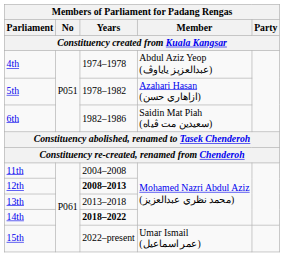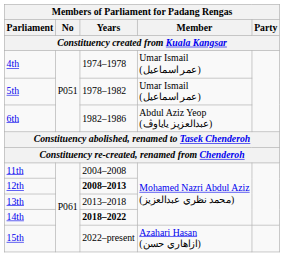(176, 64) Abdul Aziz Yeop (عبدالعزيز ياياوڤ) -> (170, 64) Umar Ismail (عمر اسماعيل)
(170, 91) Azahari Hasan (ازاهاري حسن) -> (170, 91) Umar Ismail (عمر اسماعيل)
(176, 118) Saidin Mat Piah (سعيدين مت ڤياه) -> (176, 118) Abdul Aziz Yeop (عبدالعزيز ياياوڤ)
(170, 238) Umar Ismail (عمر اسماعيل) -> (170, 238) Azahari Hasan (ازاهاري حسن)
